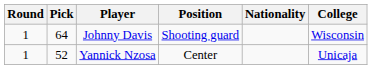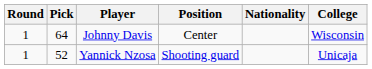(200, 34) Shooting guard -> (200, 34) Center
(200, 54) Center -> (200, 54) Shooting guard
